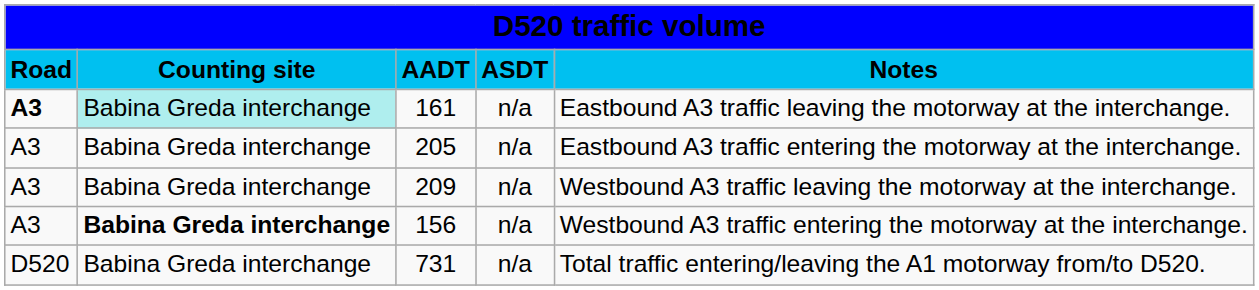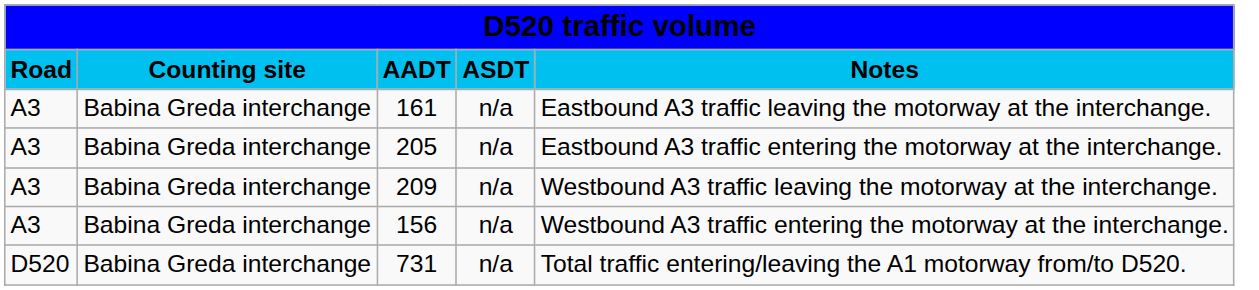(26, 108) bold -> (26, 108) normal
(227, 108) paleturquoise background -> (227, 108) no background
(237, 225) bold -> (227, 225) normal
